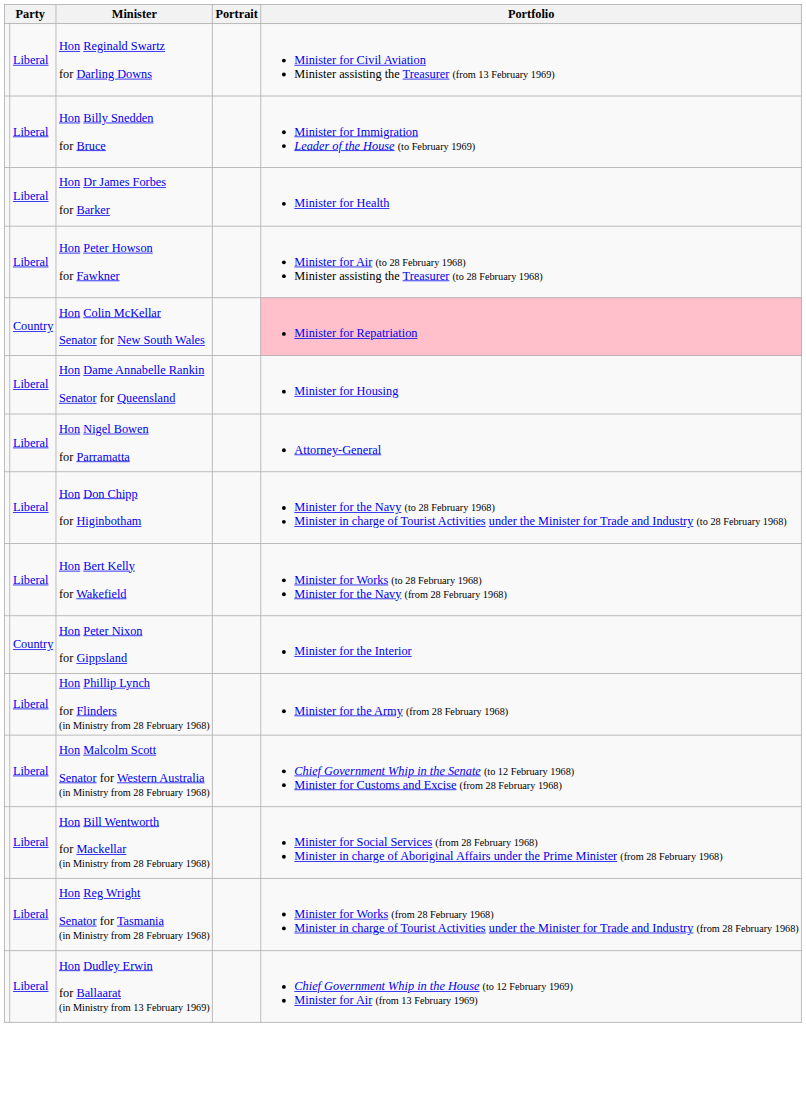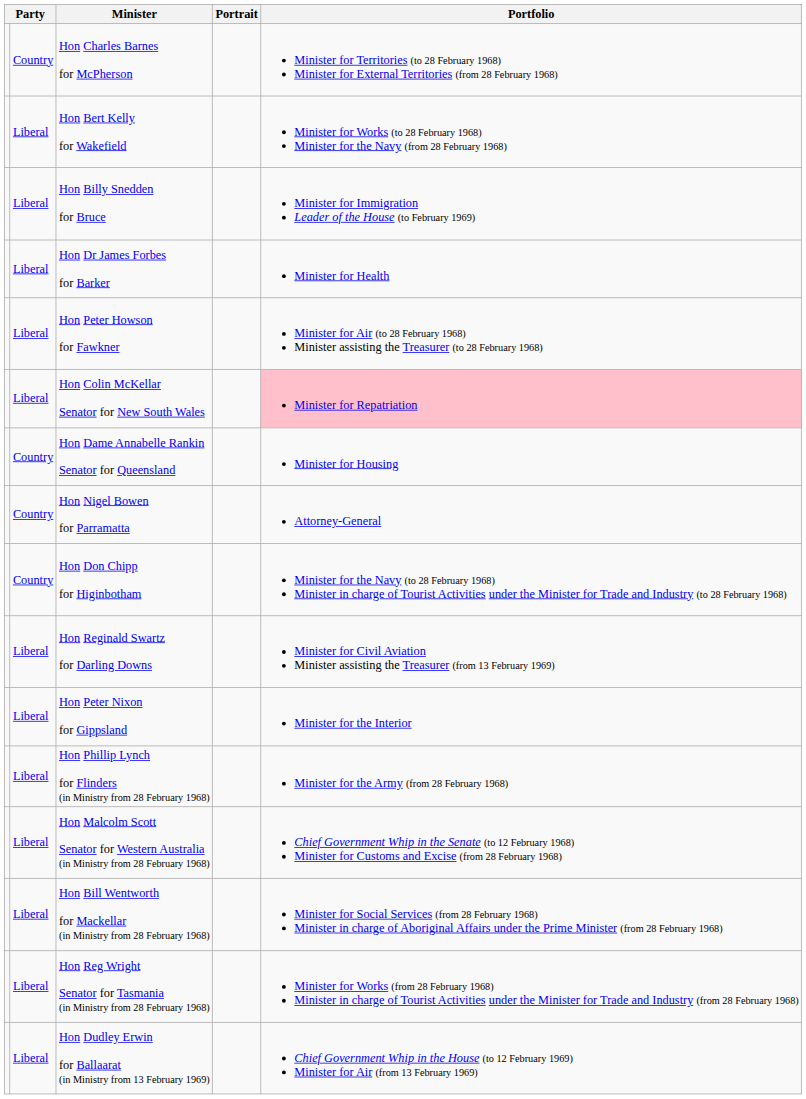+ row: (109, 59)
rows swapped: (112, 59) <-> (97, 579)
(33, 326) Country -> (31, 398) Liberal
(31, 384) Liberal -> (33, 456) Country
(31, 442) Liberal -> (33, 514) Country
(31, 507) Liberal -> (33, 579) Country
(33, 644) Country -> (31, 716) Liberal
